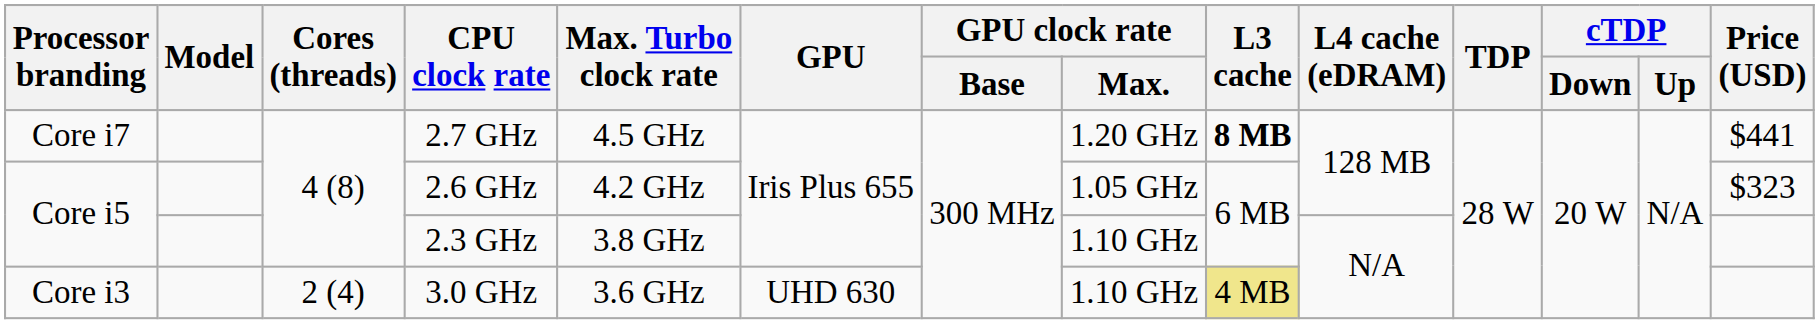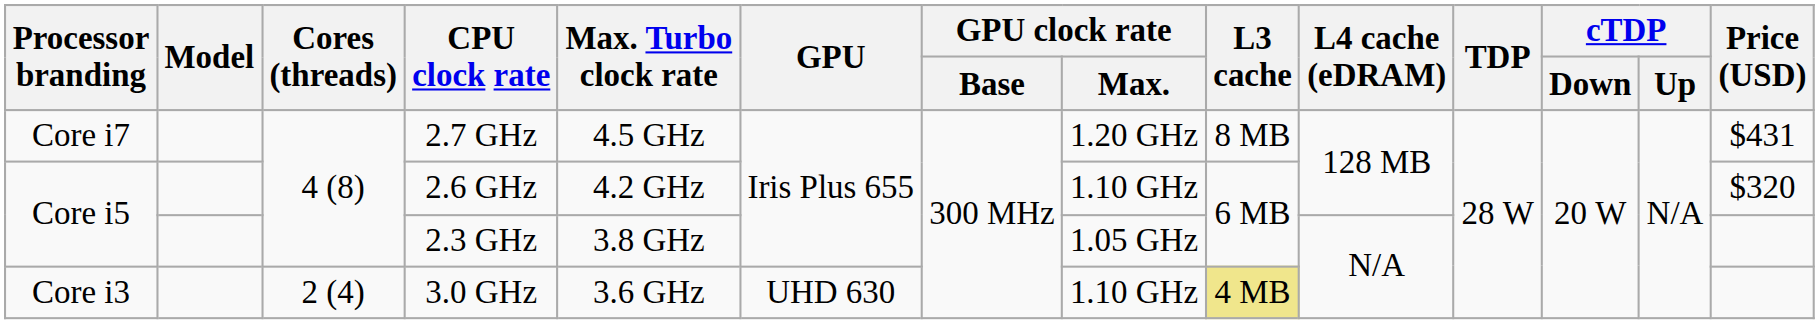(1253, 135) bold -> (1253, 135) normal
(1762, 135) $441 -> (1762, 135) $431
(1134, 187) 1.05 GHz -> (1134, 187) 1.10 GHz
(1762, 187) $323 -> (1762, 187) $320
(1134, 239) 1.10 GHz -> (1134, 239) 1.05 GHz
